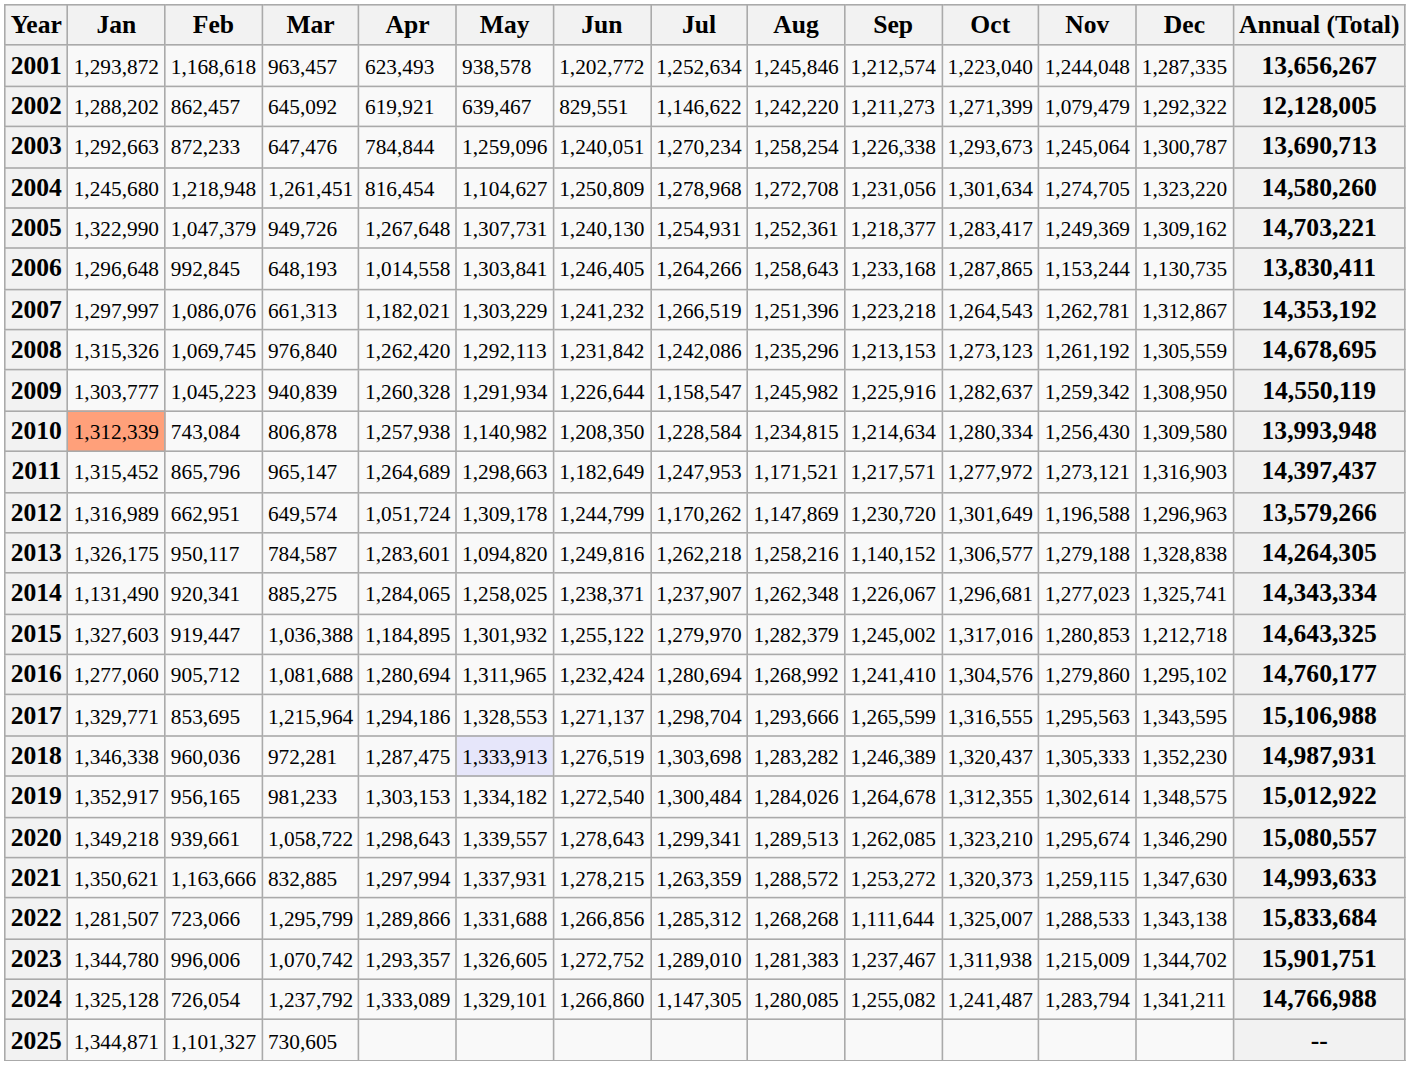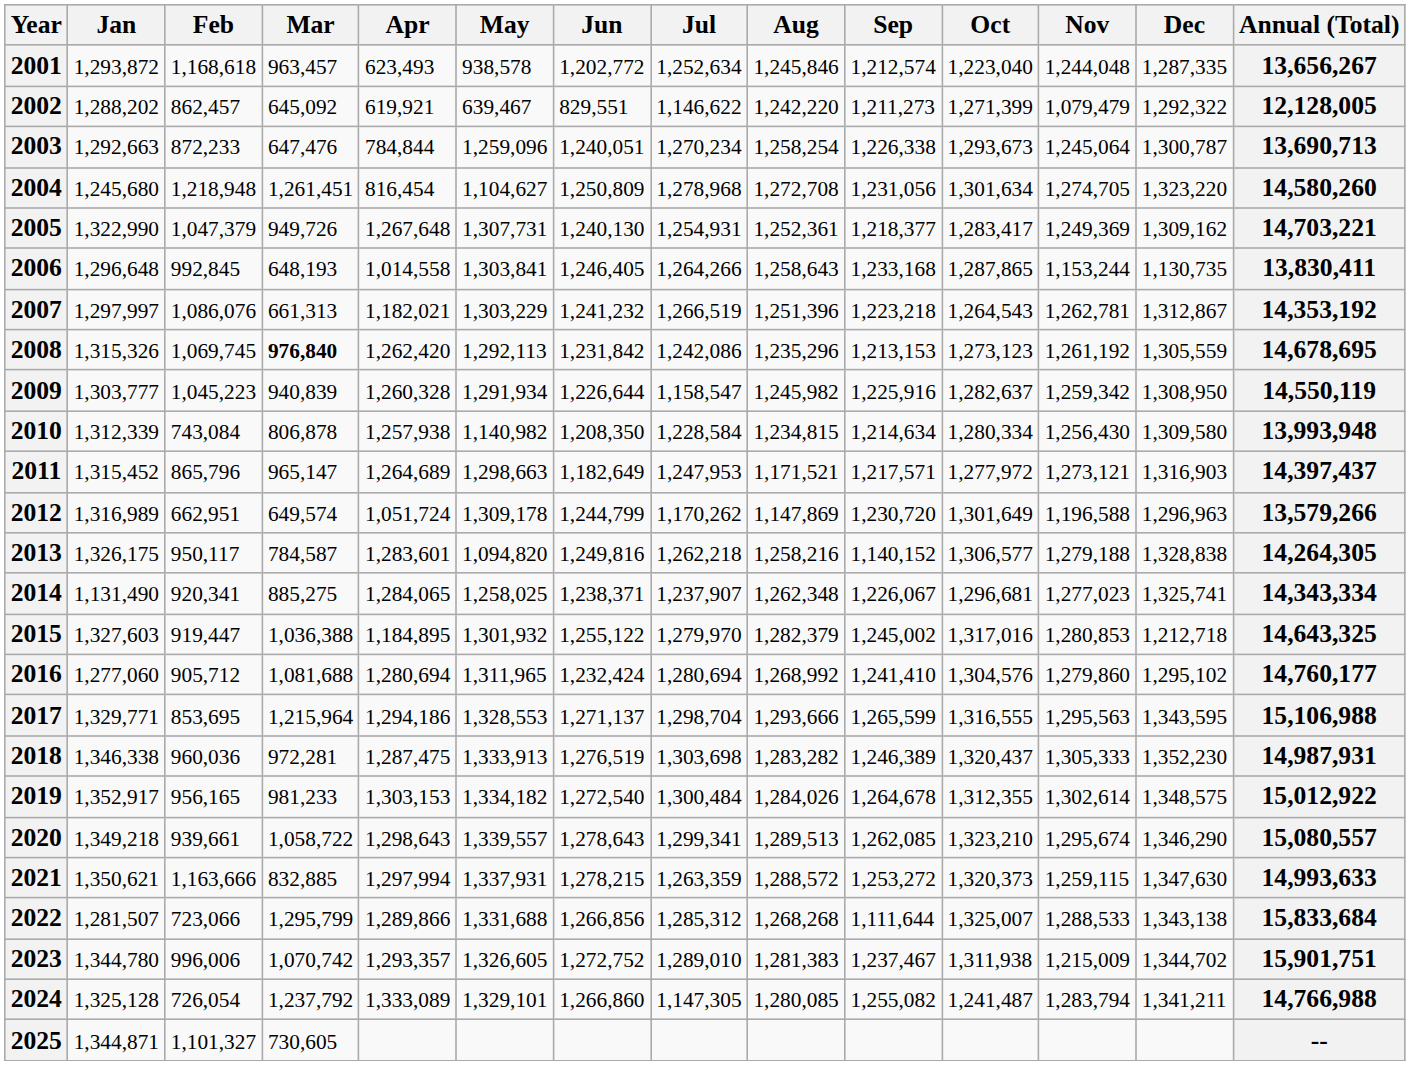(303, 351) normal -> (303, 349) bold
(116, 432) lightsalmon background -> (116, 432) no background
(505, 757) lavender background -> (505, 757) no background
